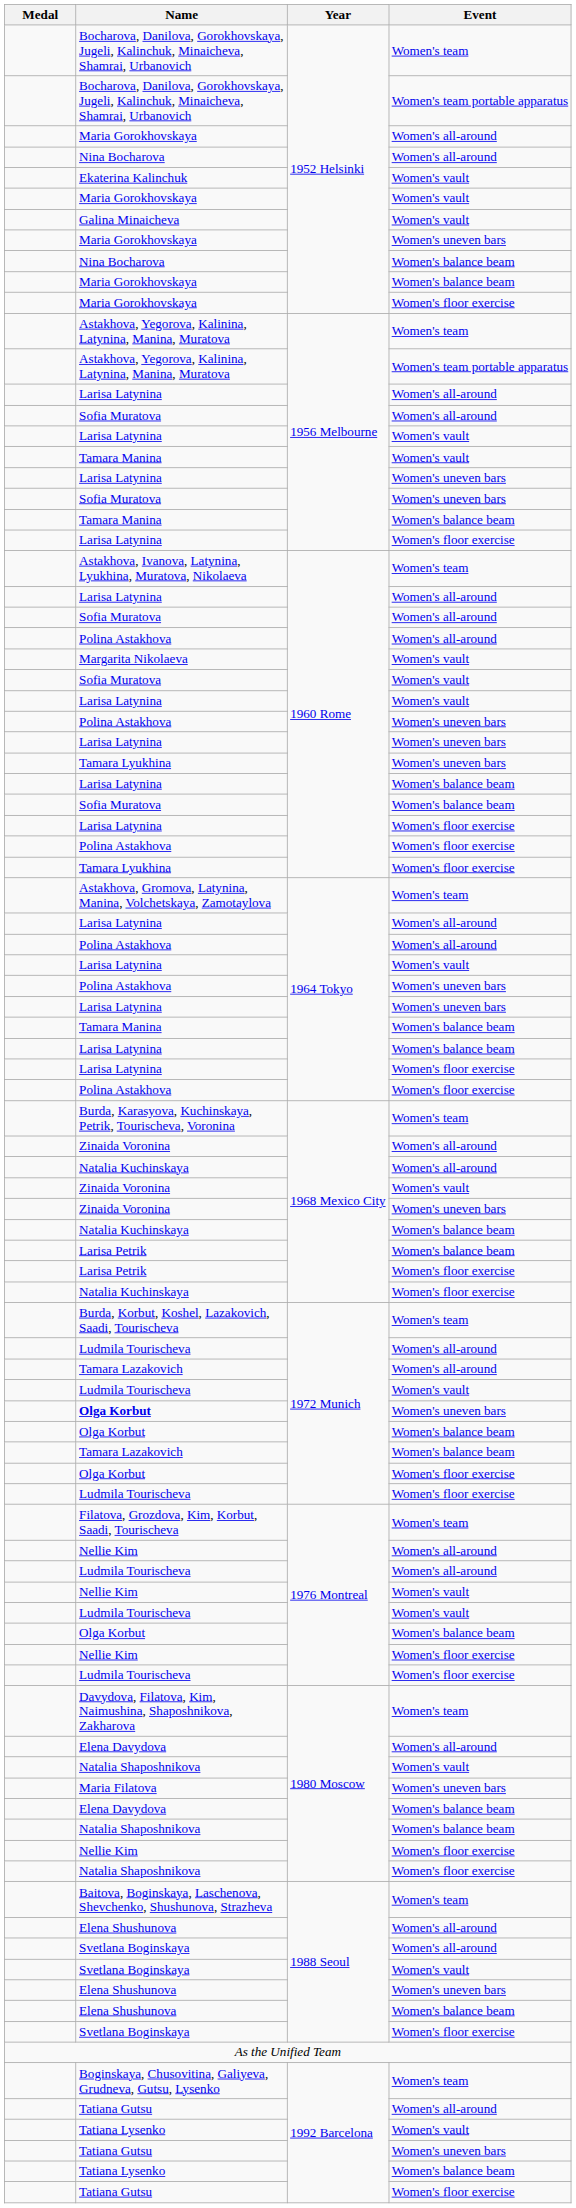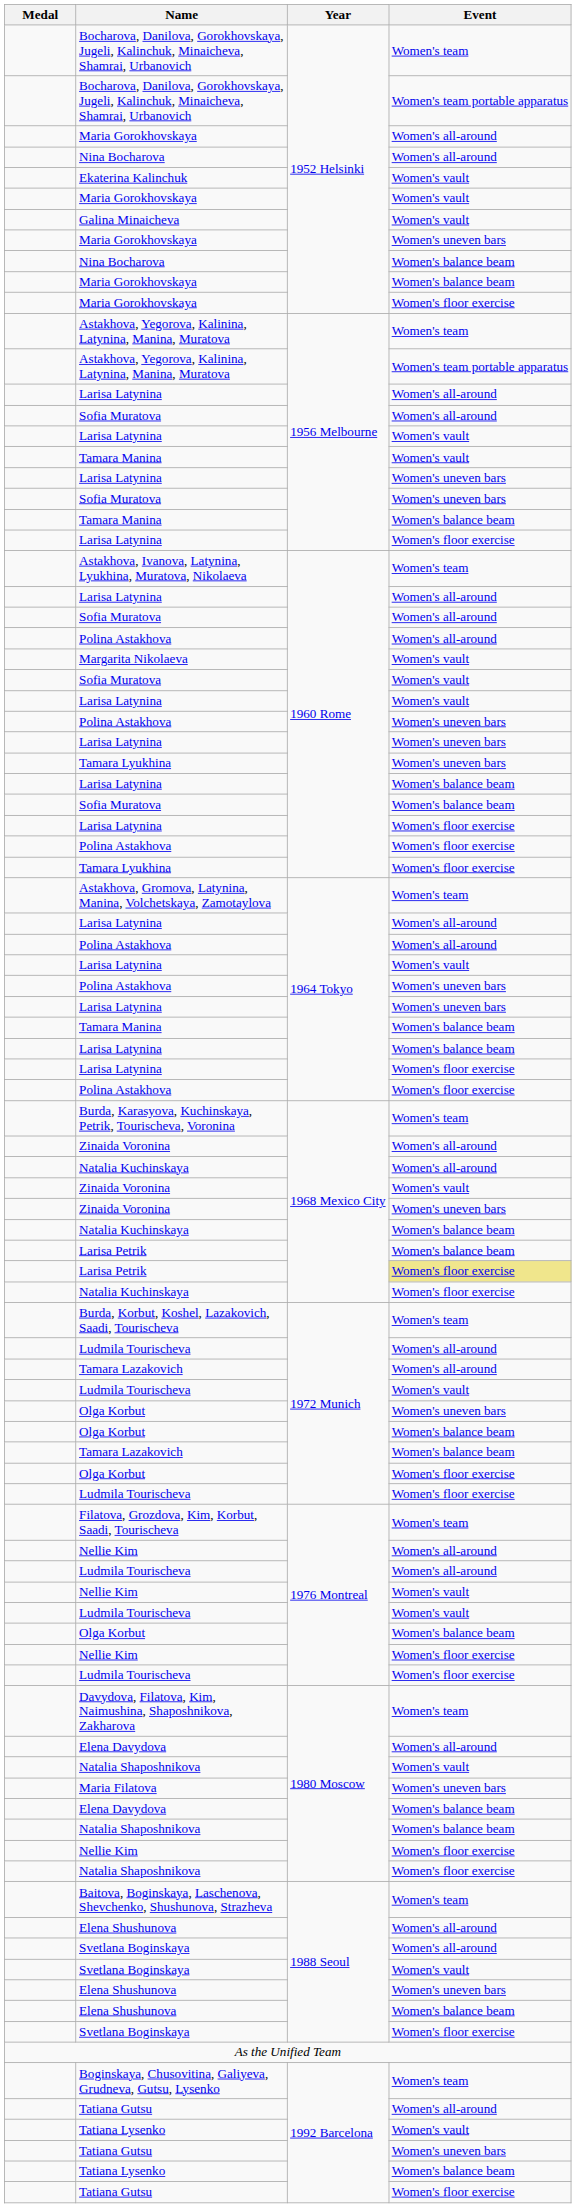(453, 1271) no background -> (453, 1271) khaki background
(115, 1410) bold -> (112, 1410) normal
